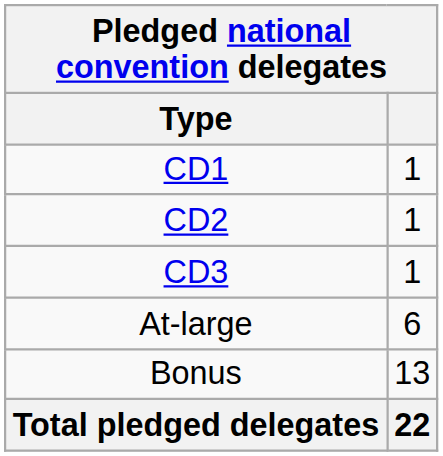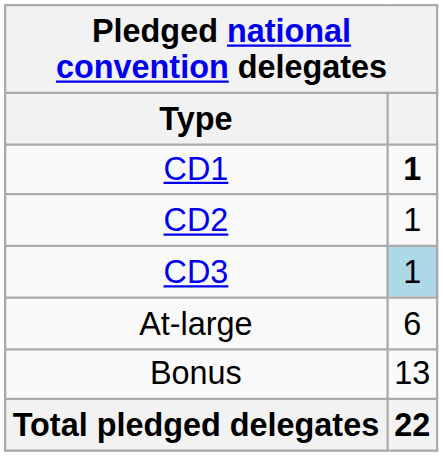(412, 169) normal -> (412, 169) bold
(412, 272) no background -> (412, 272) lightblue background
